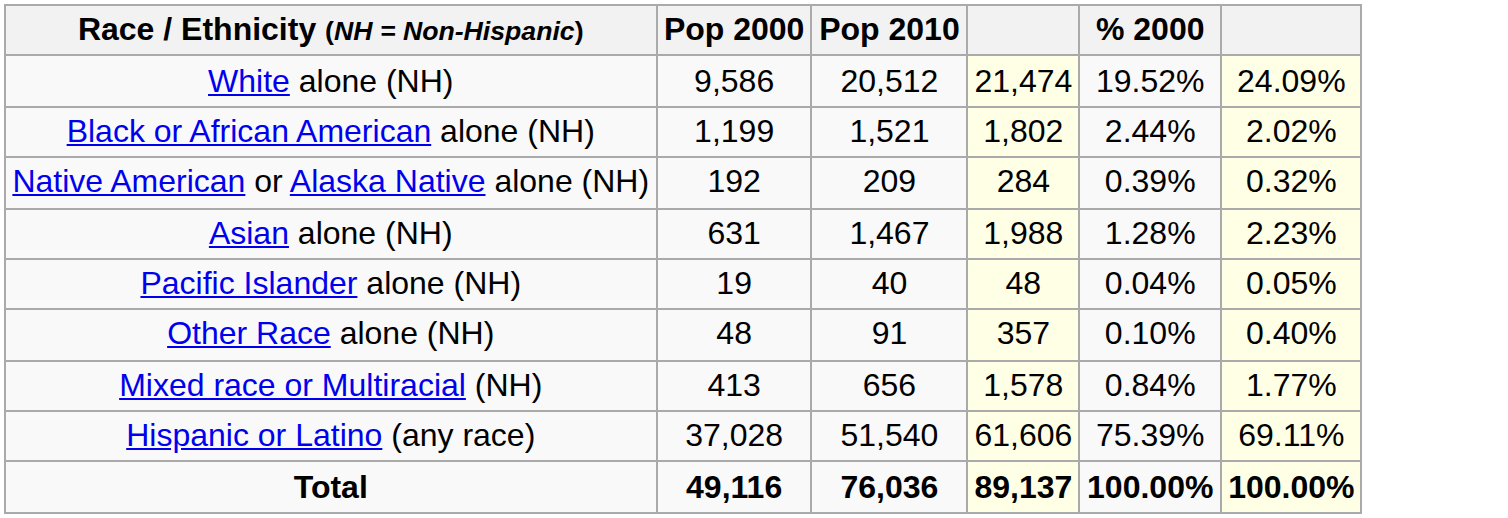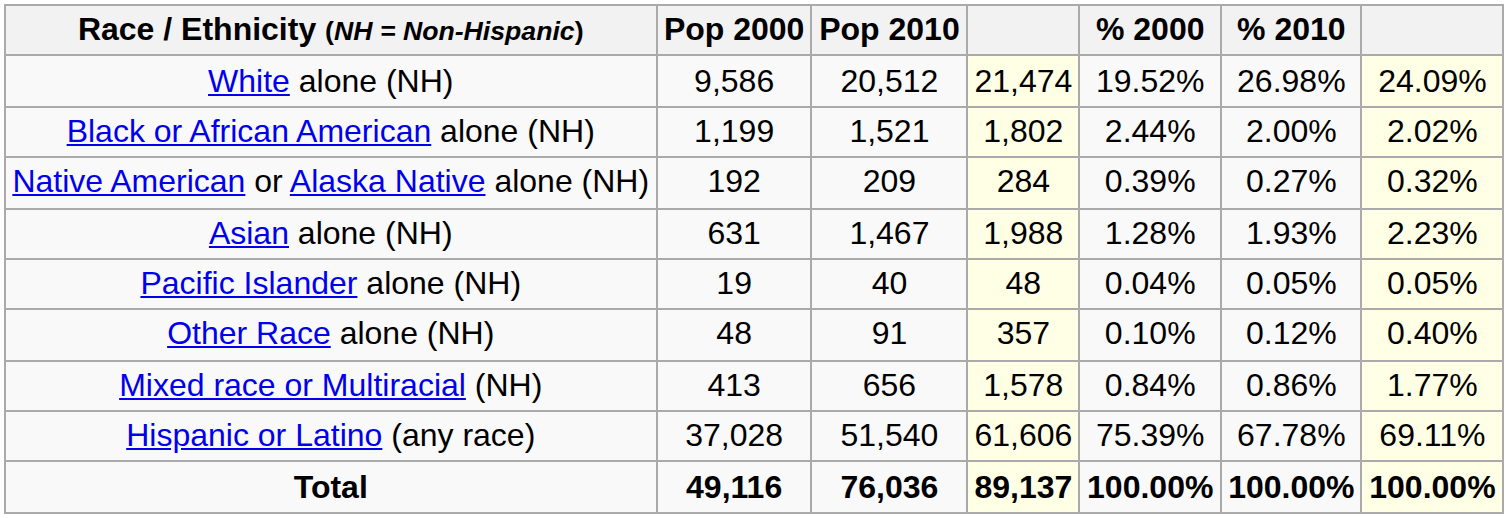+ column: (1291, 29)
